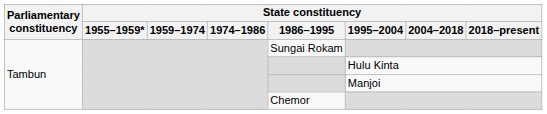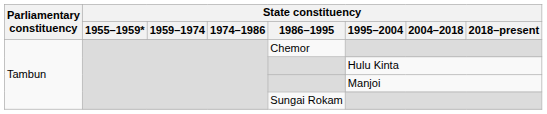(307, 48) Sungai Rokam -> (290, 48) Chemor
(290, 100) Chemor -> (307, 100) Sungai Rokam
